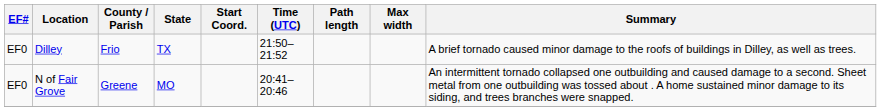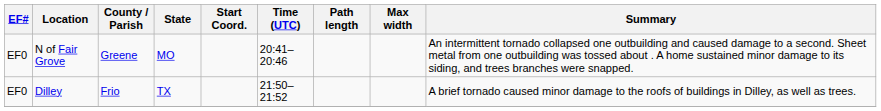rows swapped: (56, 85) <-> (48, 49)
